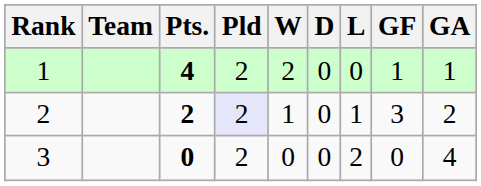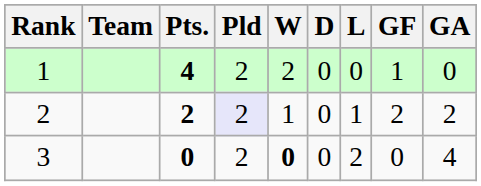(450, 69) 1 -> (450, 69) 0
(397, 113) 3 -> (397, 113) 2
(288, 157) normal -> (288, 157) bold
